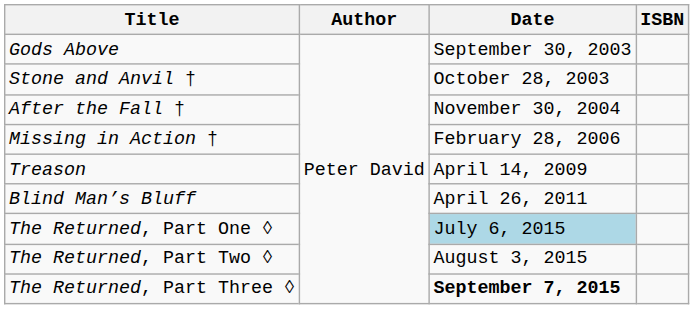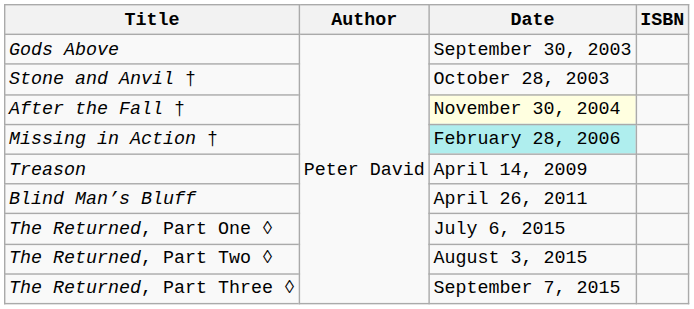(527, 109) no background -> (527, 109) lightyellow background
(527, 139) no background -> (527, 139) paleturquoise background
(500, 229) lightblue background -> (500, 229) no background
(527, 289) bold -> (527, 289) normal
